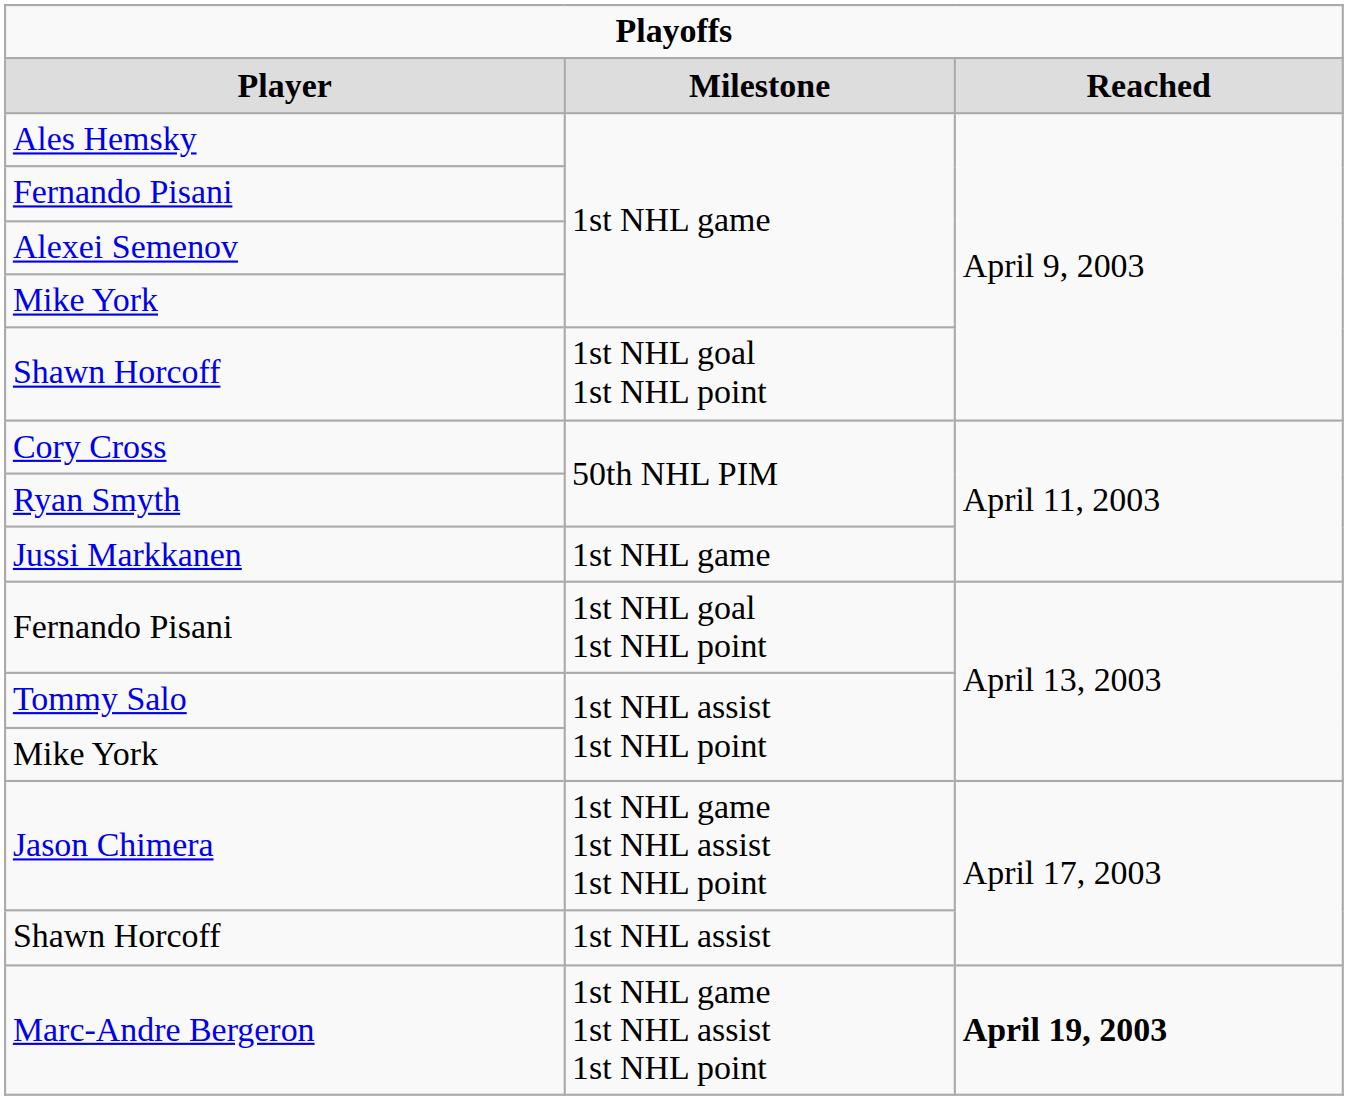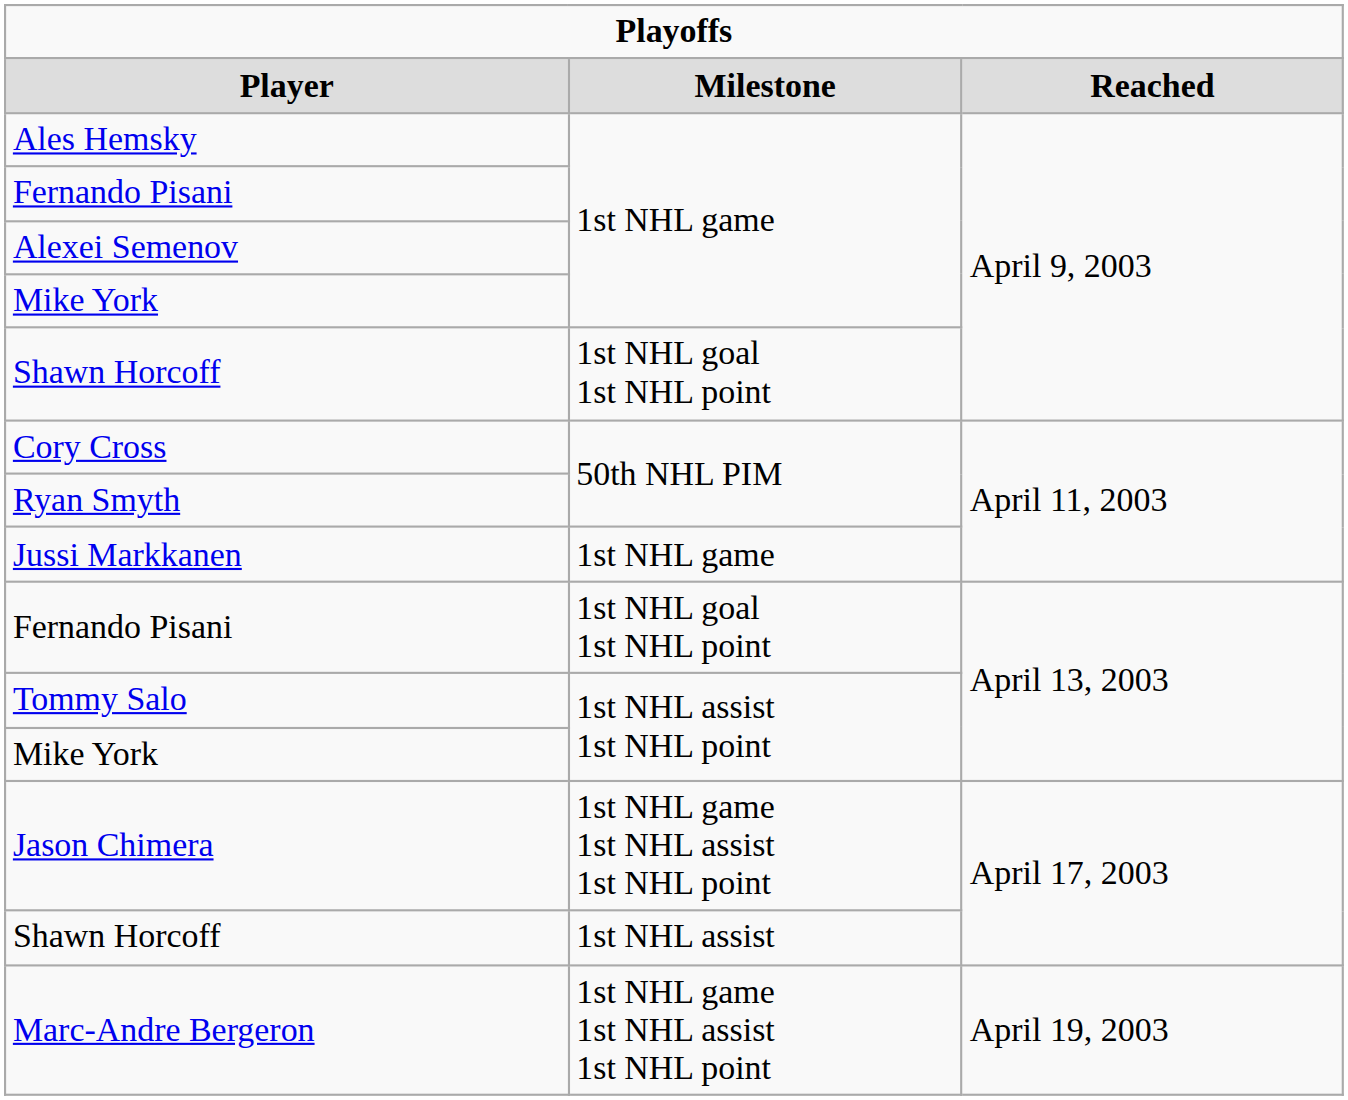(1065, 1029) bold -> (1069, 1029) normal
